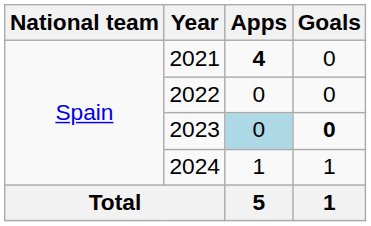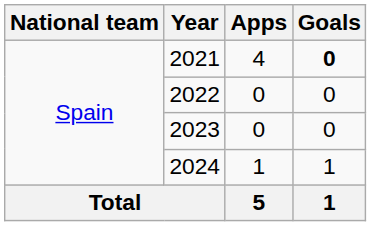(259, 58) bold -> (259, 58) normal
(329, 58) normal -> (329, 58) bold
(259, 130) lightblue background -> (259, 130) no background
(329, 130) bold -> (329, 130) normal
